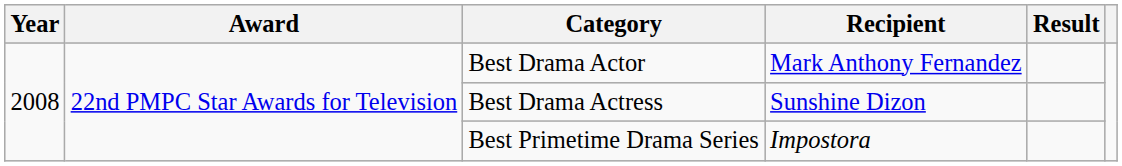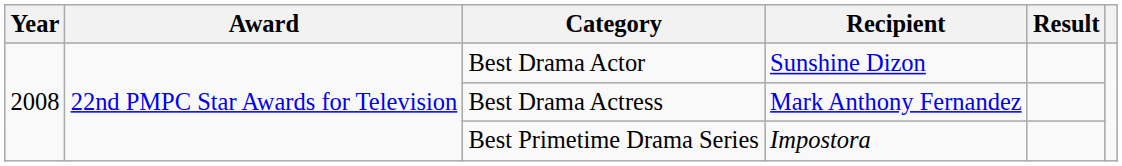(896, 62) Mark Anthony Fernandez -> (848, 62) Sunshine Dizon
(848, 101) Sunshine Dizon -> (896, 101) Mark Anthony Fernandez
